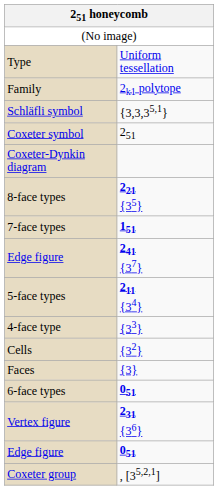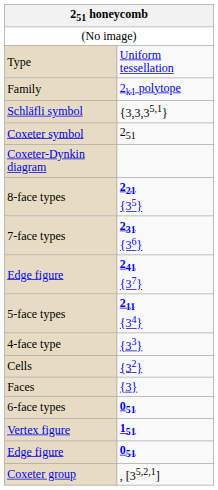(128, 227) 151 -> (131, 235) 231 {36}
(131, 421) 231 {36} -> (128, 429) 151
